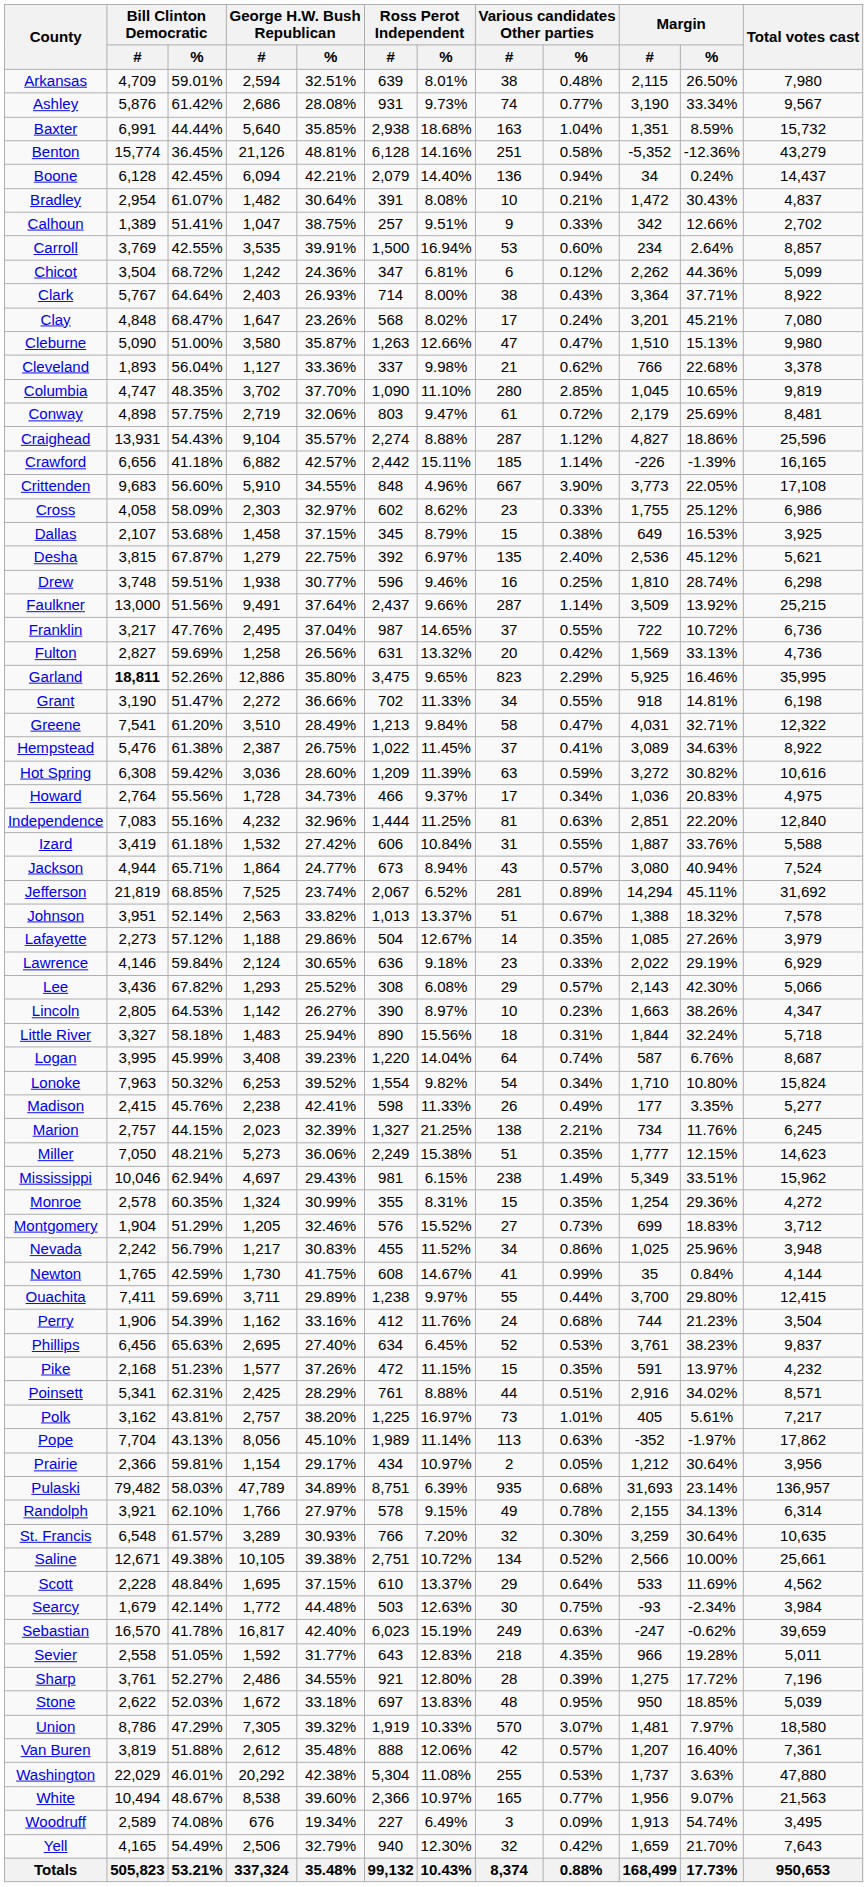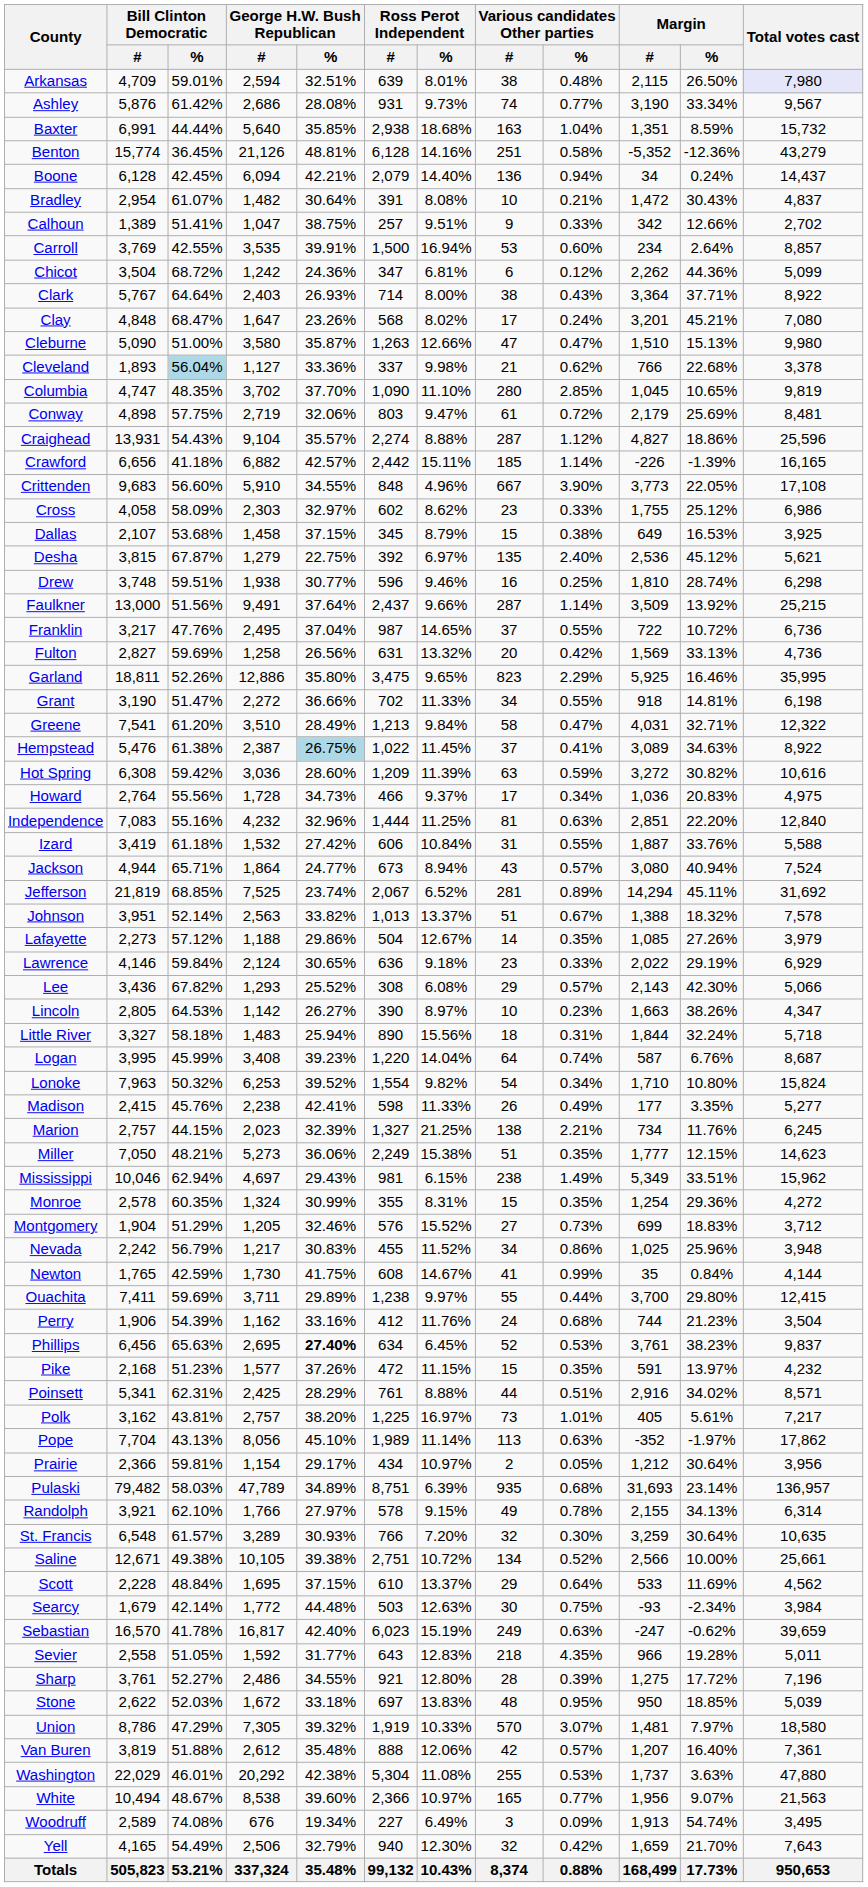(803, 81) no background -> (803, 81) lavender background
(197, 367) no background -> (197, 367) lightblue background
(137, 677) bold -> (137, 677) normal
(331, 748) no background -> (331, 748) lightblue background
(331, 1345) normal -> (331, 1345) bold
